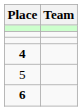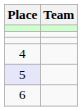(22, 53) bold -> (22, 53) normal
(22, 74) no background -> (22, 74) lavender background
(22, 95) bold -> (22, 95) normal
